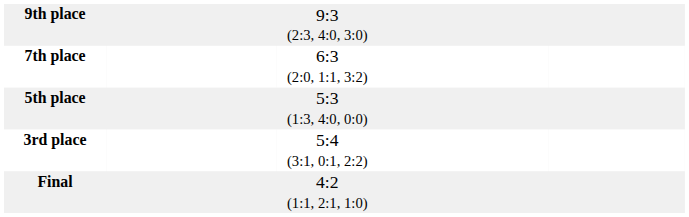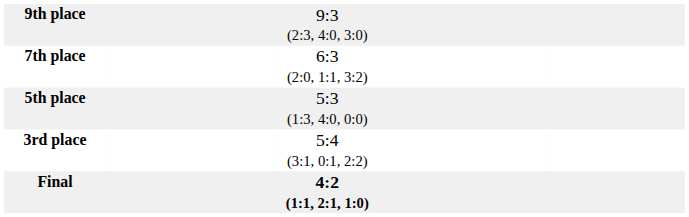(327, 192) normal -> (327, 192) bold
